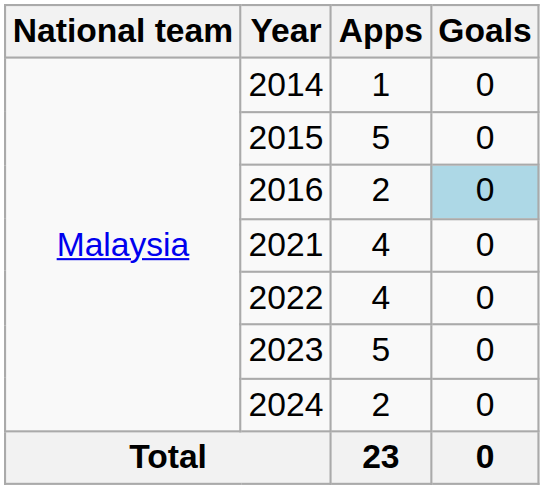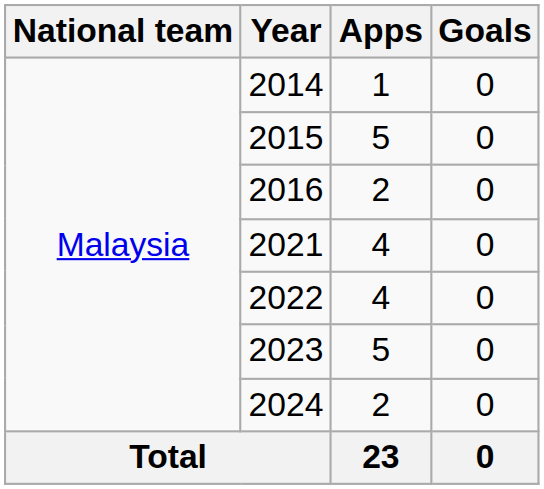(485, 191) lightblue background -> (485, 191) no background
